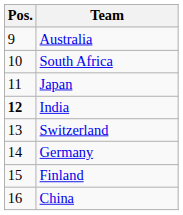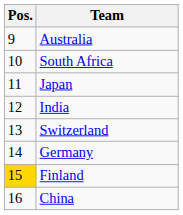(15, 107) bold -> (15, 107) normal
(15, 175) no background -> (15, 175) gold background
